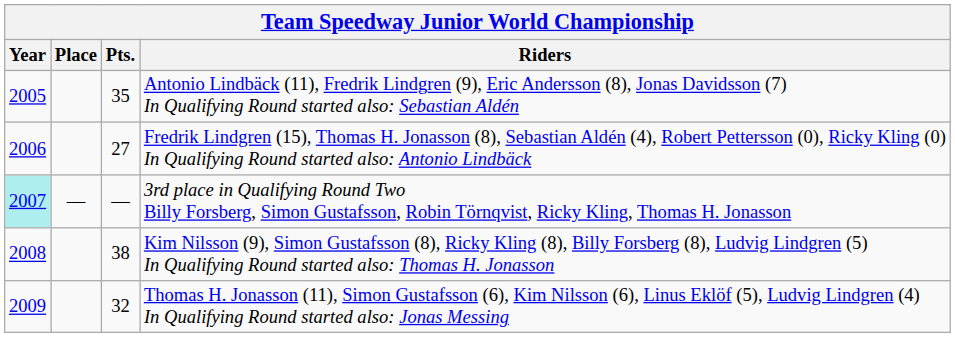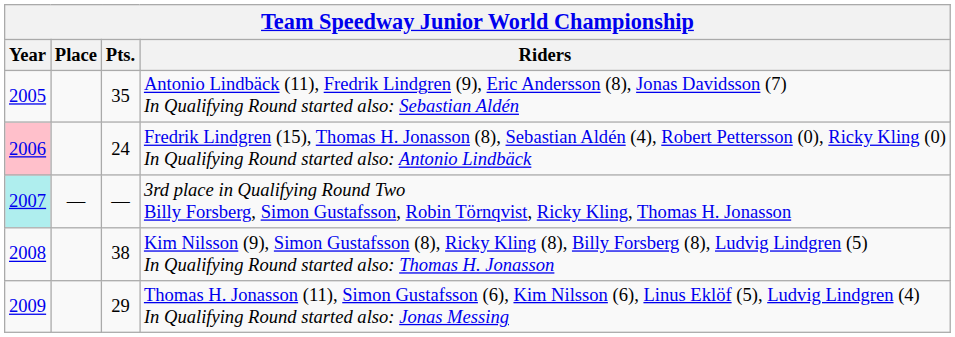(28, 148) no background -> (28, 148) pink background
(120, 148) 27 -> (120, 148) 24
(120, 306) 32 -> (120, 306) 29
